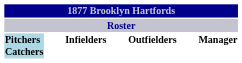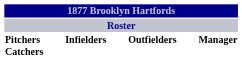(24, 46) lightblue background -> (24, 46) no background
